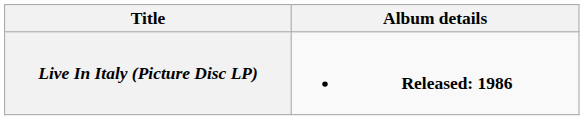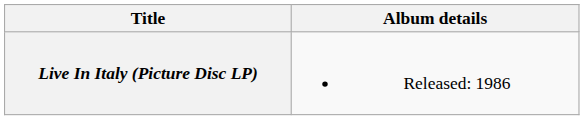(435, 83) bold -> (435, 83) normal
